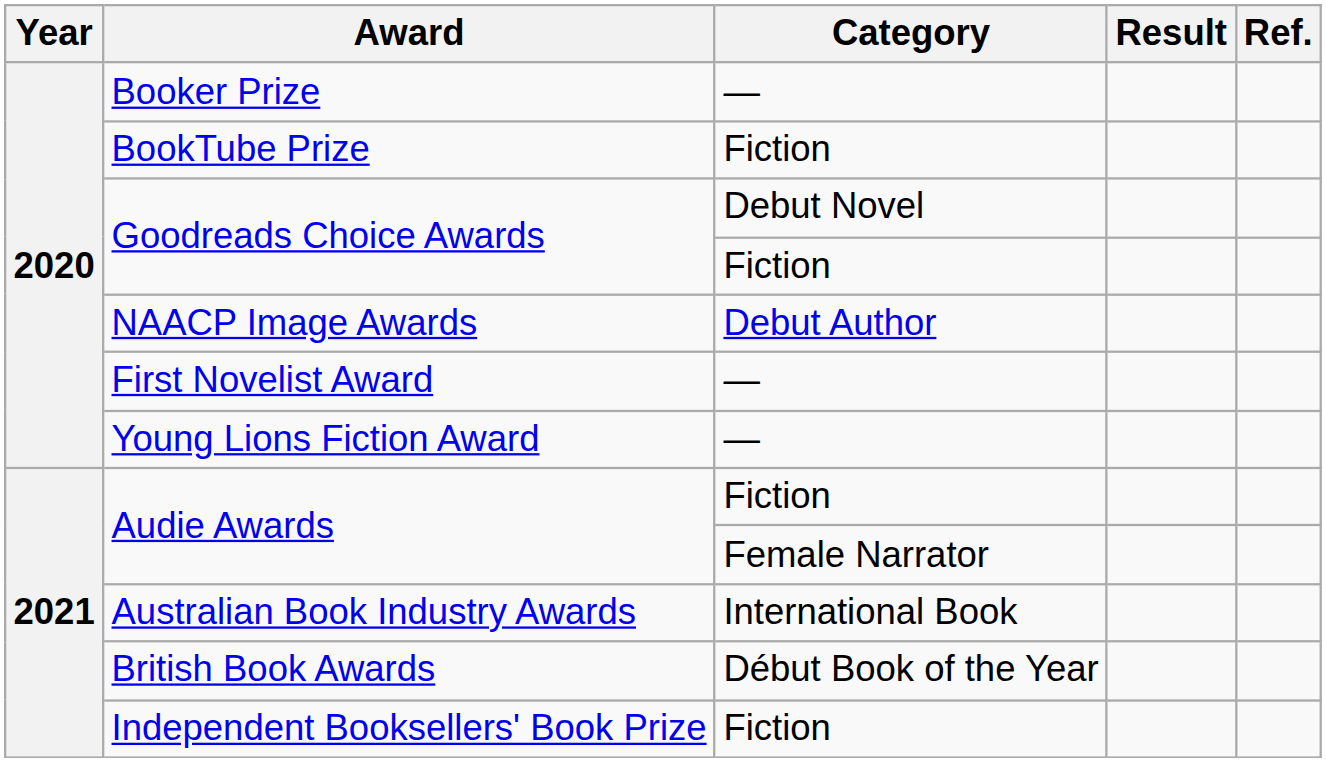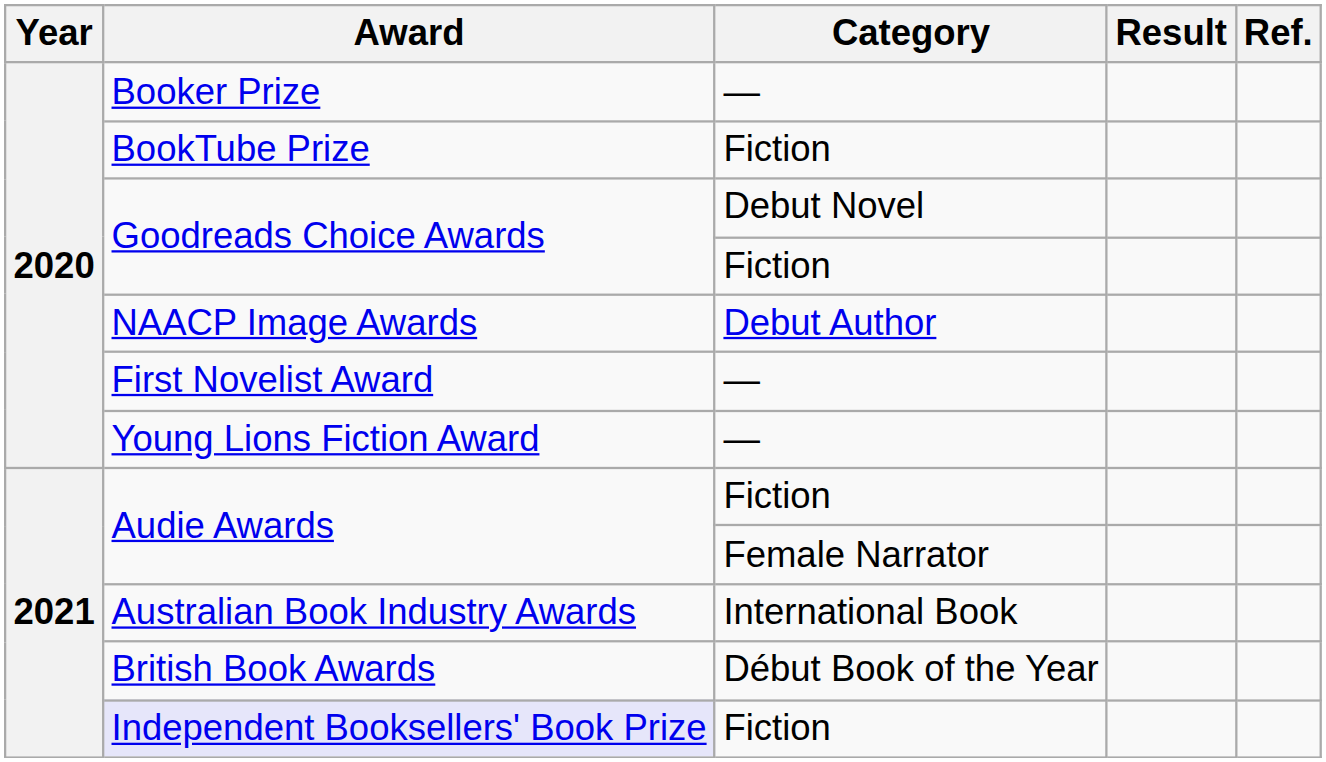(409, 727) no background -> (409, 727) lavender background
